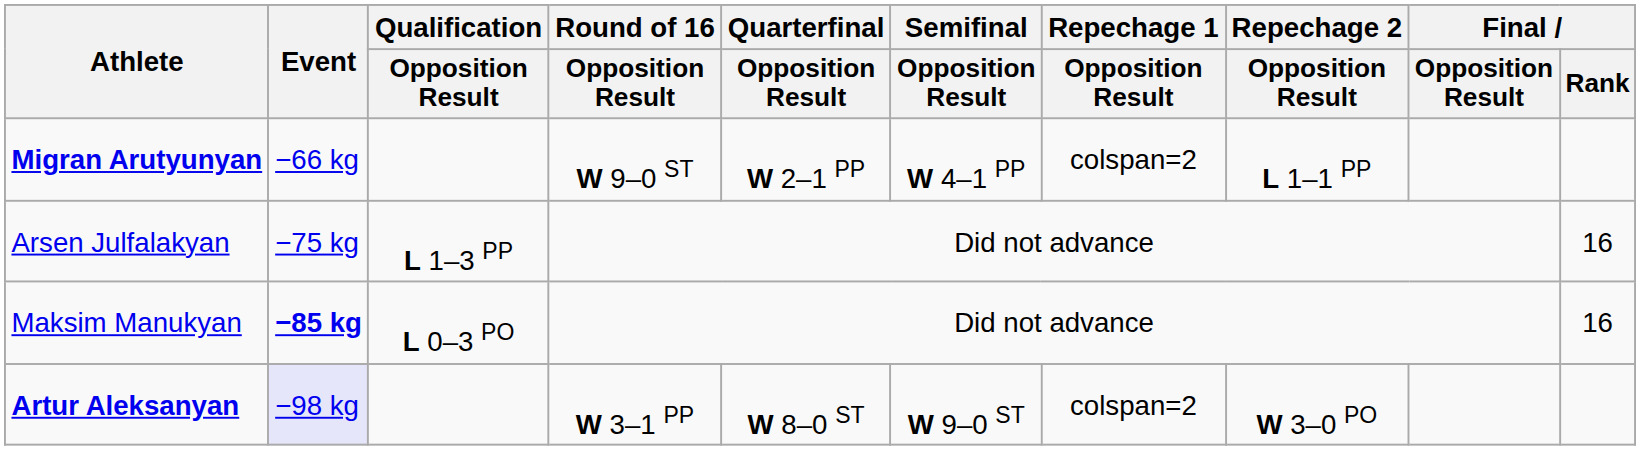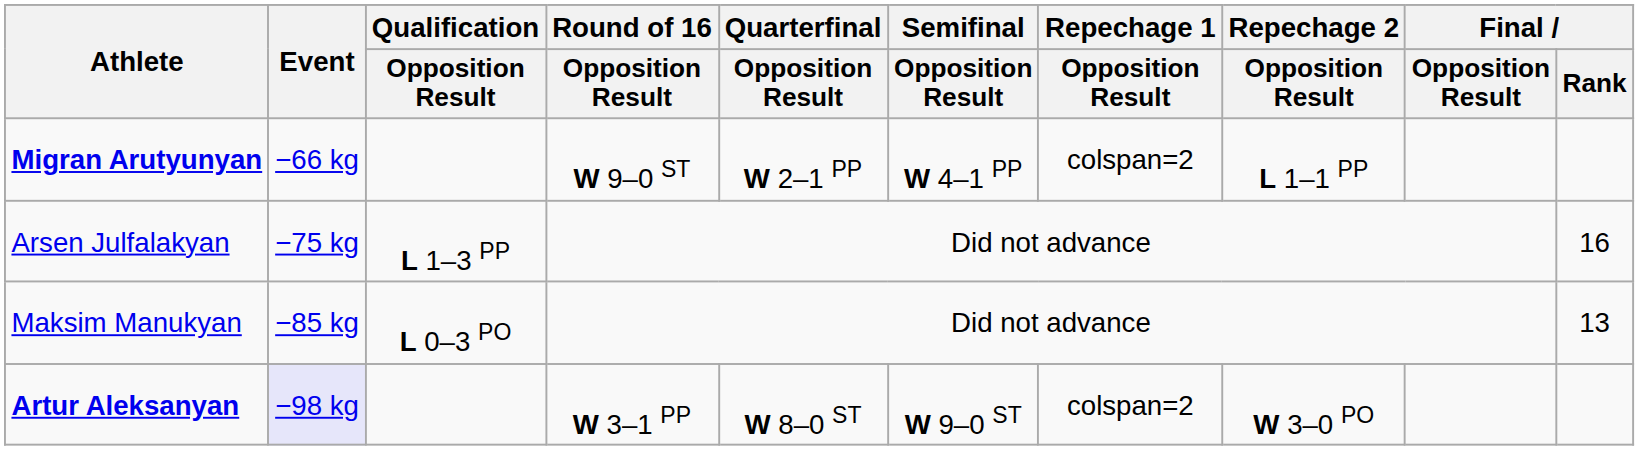(319, 323) bold -> (317, 323) normal
(1598, 323) 16 -> (1595, 323) 13
